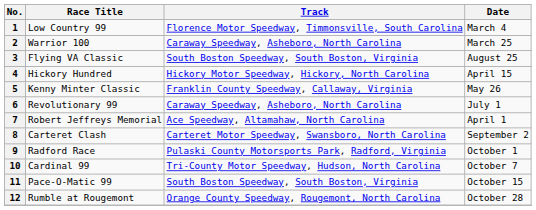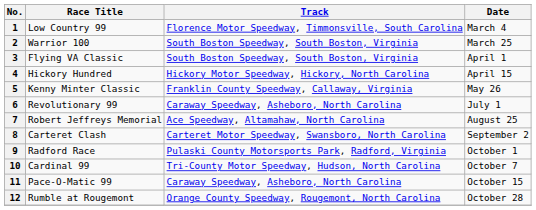(284, 43) Caraway Speedway, Asheboro, North Carolina -> (292, 43) South Boston Speedway, South Boston, Virginia
(492, 59) August 25 -> (487, 59) April 1
(487, 120) April 1 -> (492, 120) August 25
(292, 182) South Boston Speedway, South Boston, Virginia -> (284, 182) Caraway Speedway, Asheboro, North Carolina
